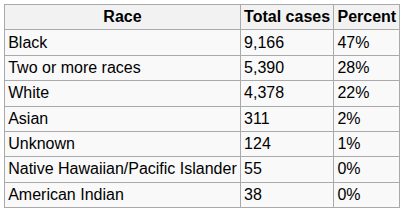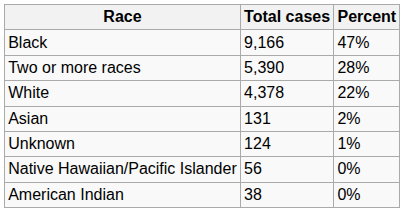(257, 118) 311 -> (257, 118) 131
(253, 169) 55 -> (253, 169) 56
